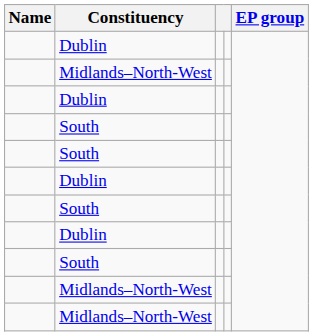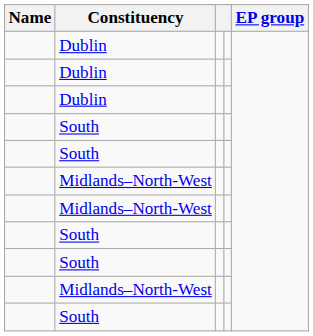(136, 72) Midlands–North-West -> (83, 72) Dublin
(83, 180) Dublin -> (136, 180) Midlands–North-West
(79, 208) South -> (136, 208) Midlands–North-West
(83, 235) Dublin -> (79, 235) South
(136, 316) Midlands–North-West -> (79, 316) South
